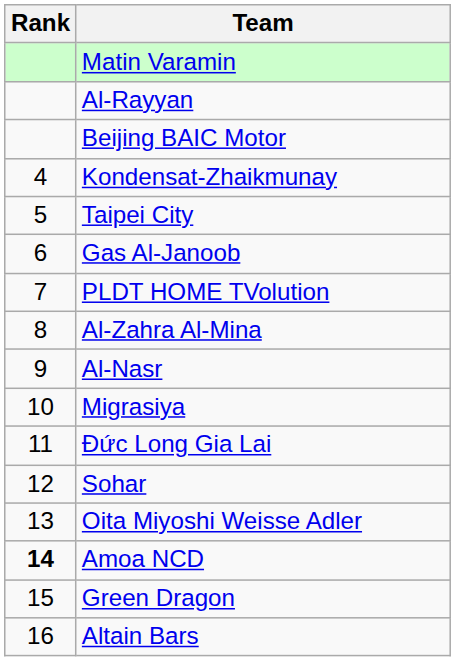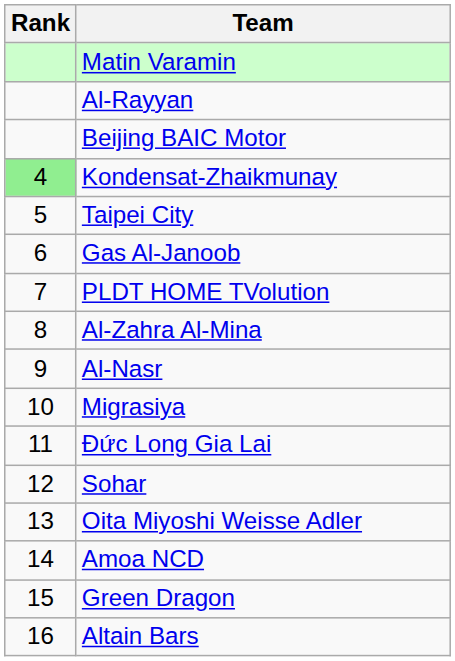(41, 176) no background -> (41, 176) lightgreen background
(41, 560) bold -> (41, 560) normal
